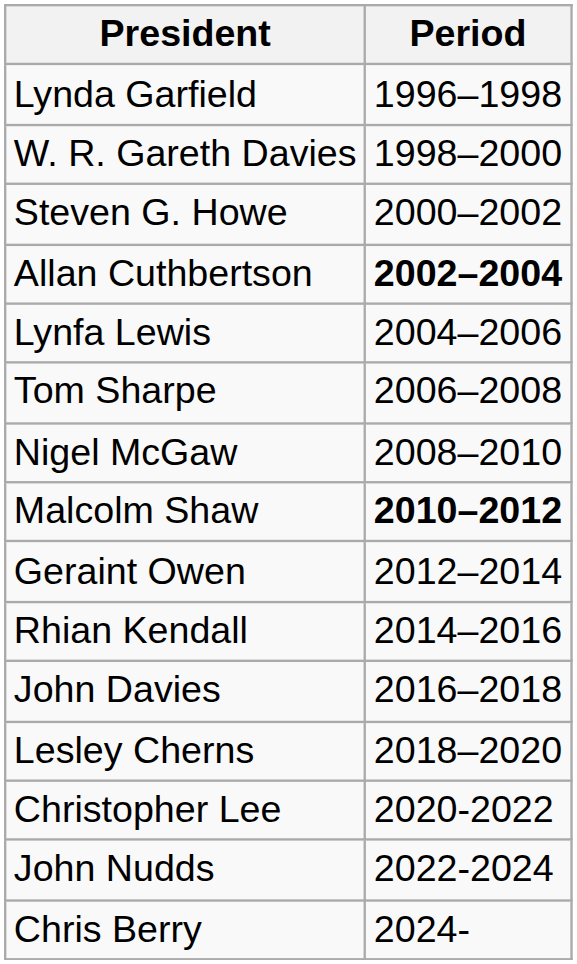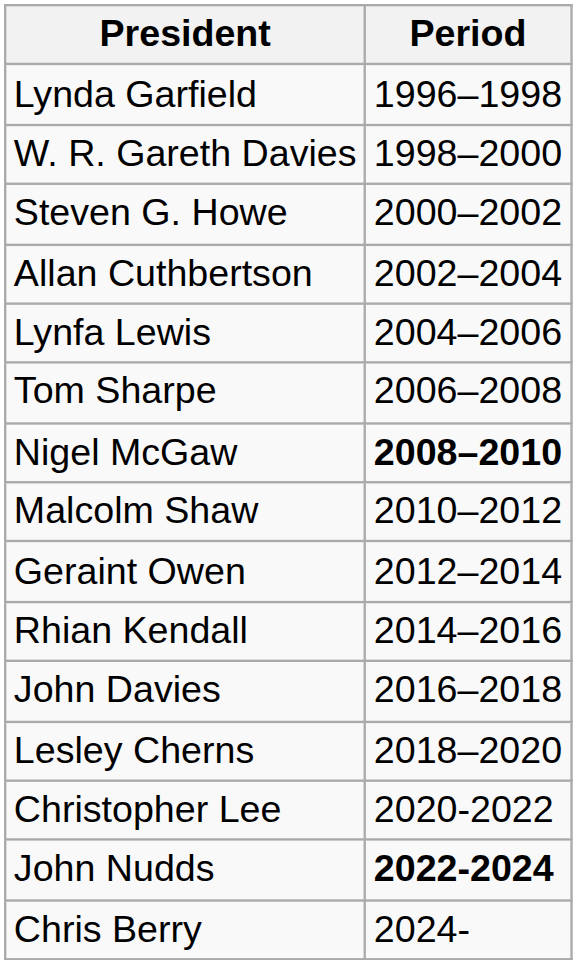(468, 272) bold -> (468, 272) normal
(468, 451) normal -> (468, 451) bold
(468, 511) bold -> (468, 511) normal
(464, 869) normal -> (464, 869) bold
